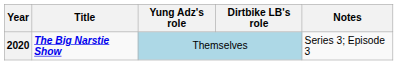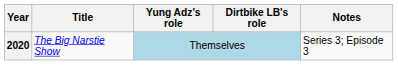(72, 46) bold -> (69, 46) normal
